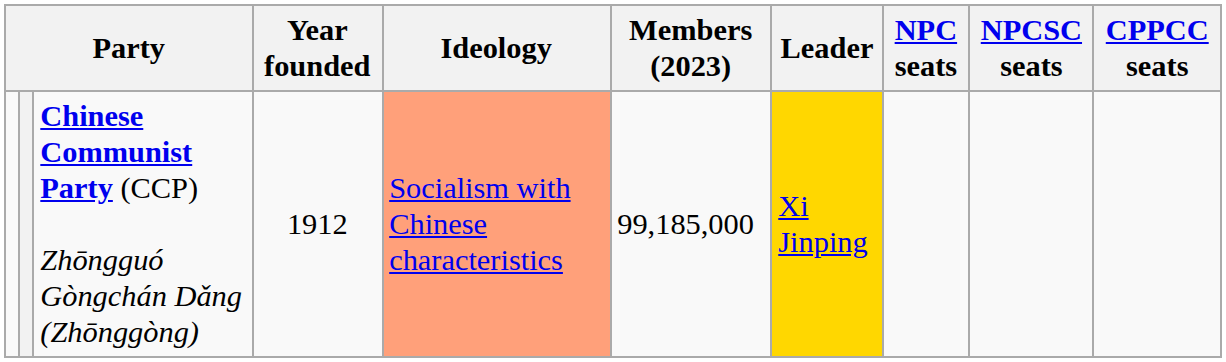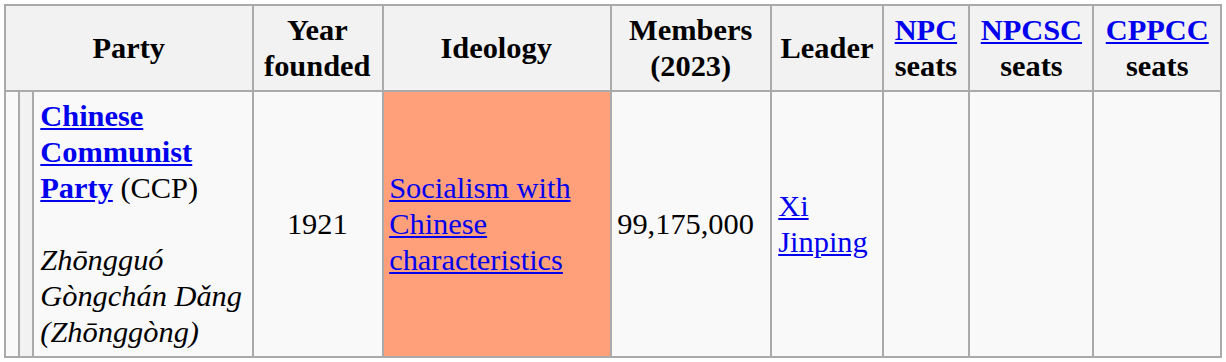(317, 223) 1912 -> (317, 223) 1921
(686, 223) 99,185,000 -> (686, 223) 99,175,000
(823, 223) gold background -> (823, 223) no background
